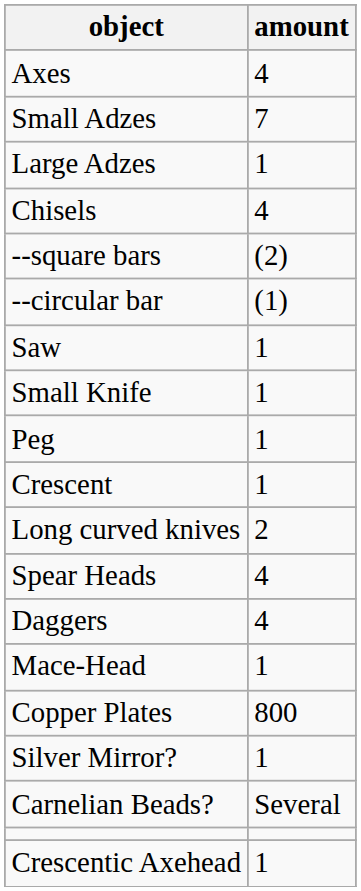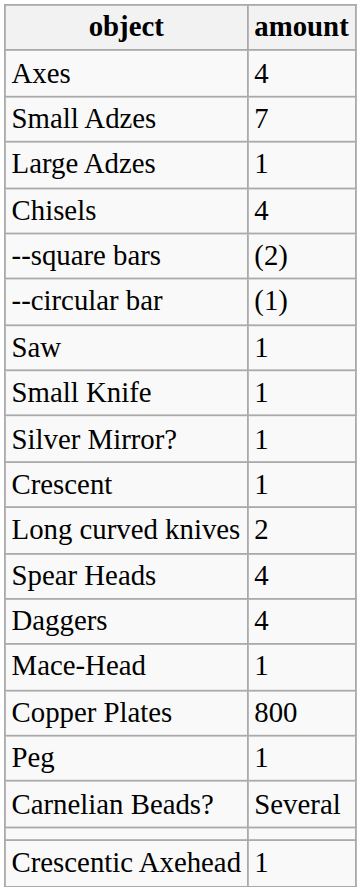(33, 438) Peg -> (94, 438) Silver Mirror?
(94, 758) Silver Mirror? -> (33, 758) Peg
